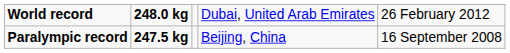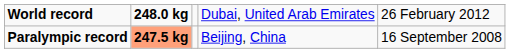(161, 37) no background -> (161, 37) lightsalmon background
